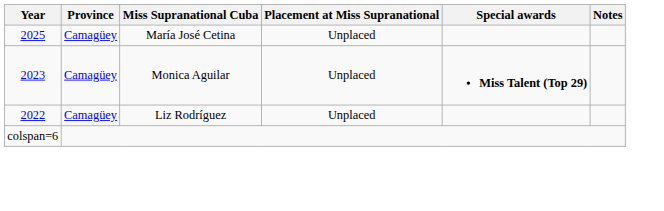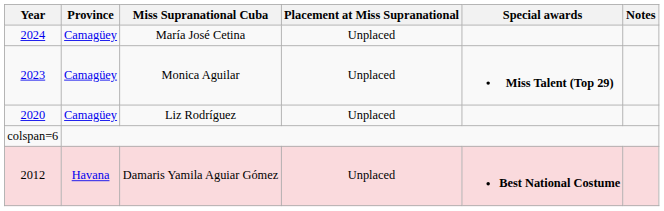(33, 35) 2025 -> (33, 35) 2024
(33, 115) 2022 -> (33, 115) 2020
+ row: (201, 176)
